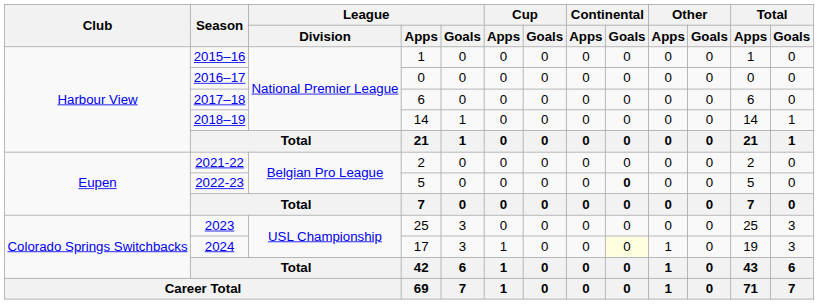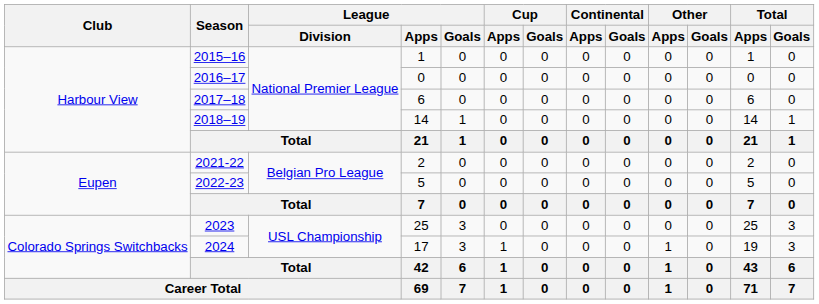(627, 183) bold -> (627, 183) normal
(627, 246) lightyellow background -> (627, 246) no background
